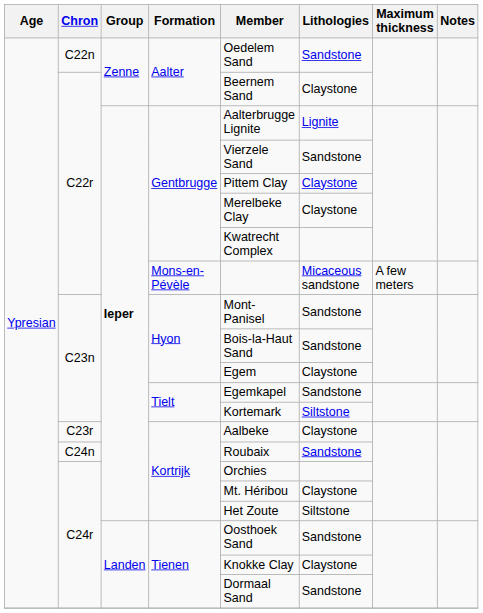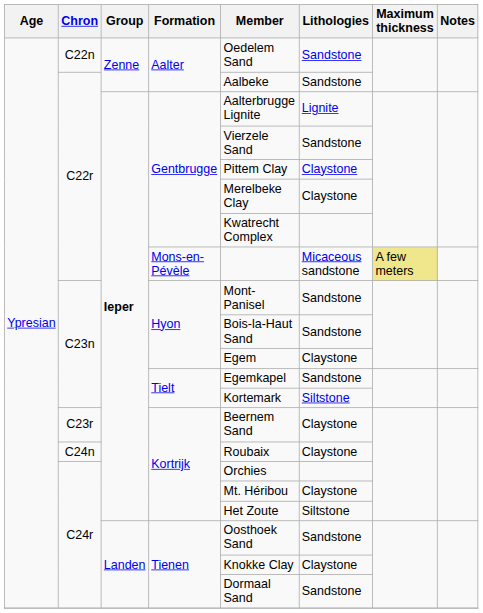(249, 89) Beernem Sand -> (246, 82) Aalbeke
(330, 89) Claystone -> (332, 82) Sandstone
(394, 278) no background -> (394, 263) khaki background
(246, 431) Aalbeke -> (249, 424) Beernem Sand
(332, 451) Sandstone -> (330, 451) Claystone
